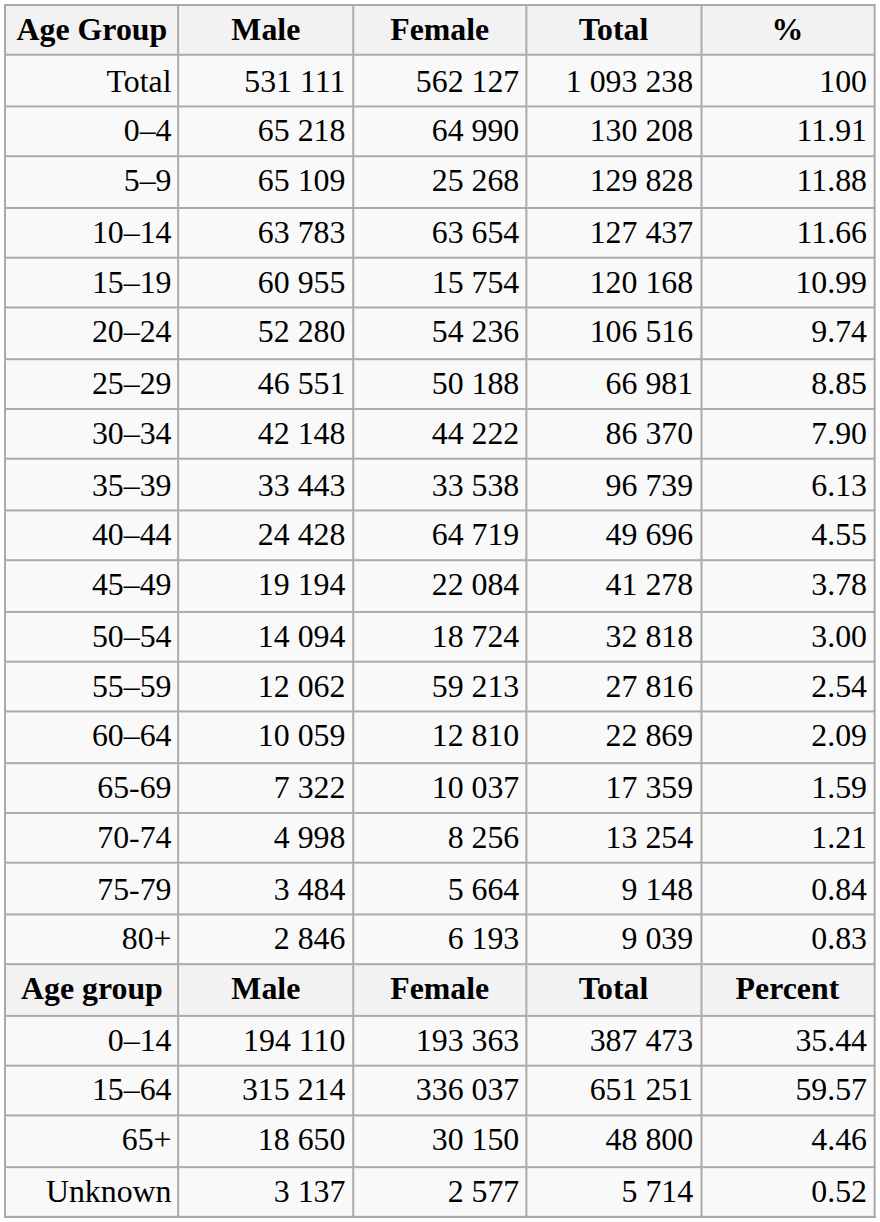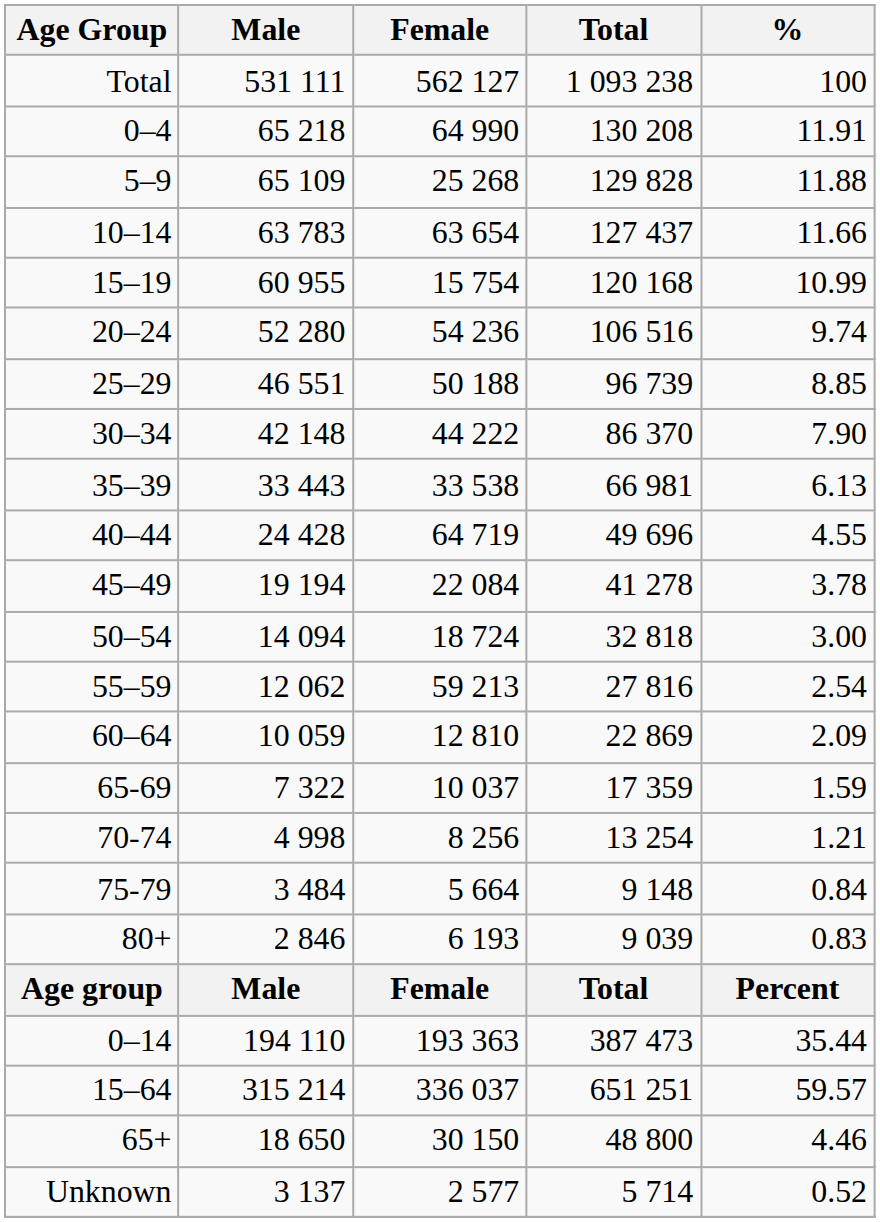(649, 383) 66 981 -> (649, 383) 96 739
(649, 484) 96 739 -> (649, 484) 66 981
